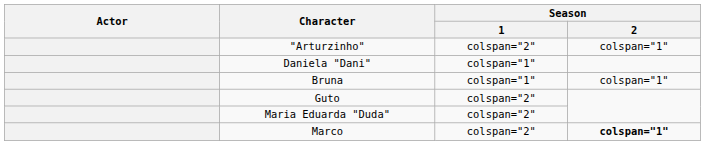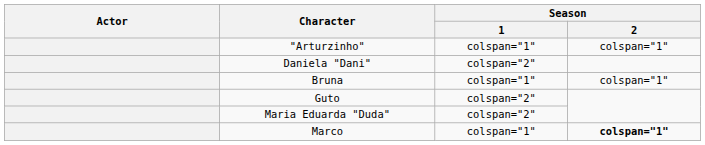(501, 47) colspan="2" -> (501, 47) colspan="1"
(501, 64) colspan="1" -> (501, 64) colspan="2"
(501, 132) colspan="2" -> (501, 132) colspan="1"
